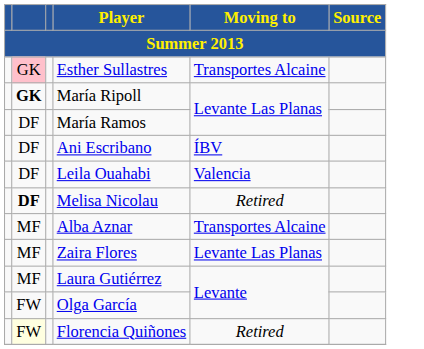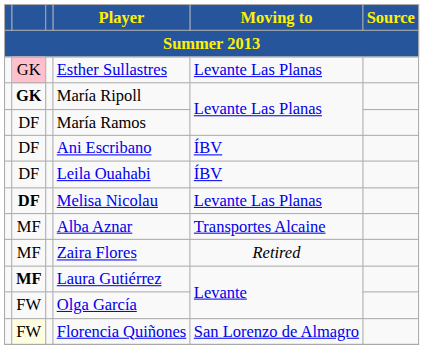(260, 69) Transportes Alcaine -> (258, 69) Levante Las Planas
(222, 174) Valencia -> (208, 174) ÍBV
(260, 200) Retired -> (258, 200) Levante Las Planas
(258, 252) Levante Las Planas -> (276, 252) Retired
(29, 278) normal -> (29, 278) bold
(260, 331) Retired -> (276, 331) San Lorenzo de Almagro
